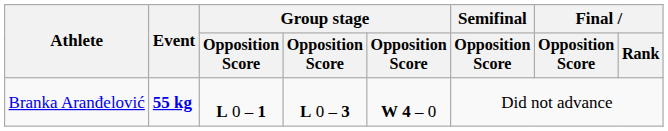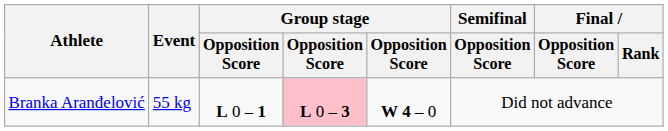(172, 102) bold -> (172, 102) normal
(325, 112) no background -> (325, 112) pink background
